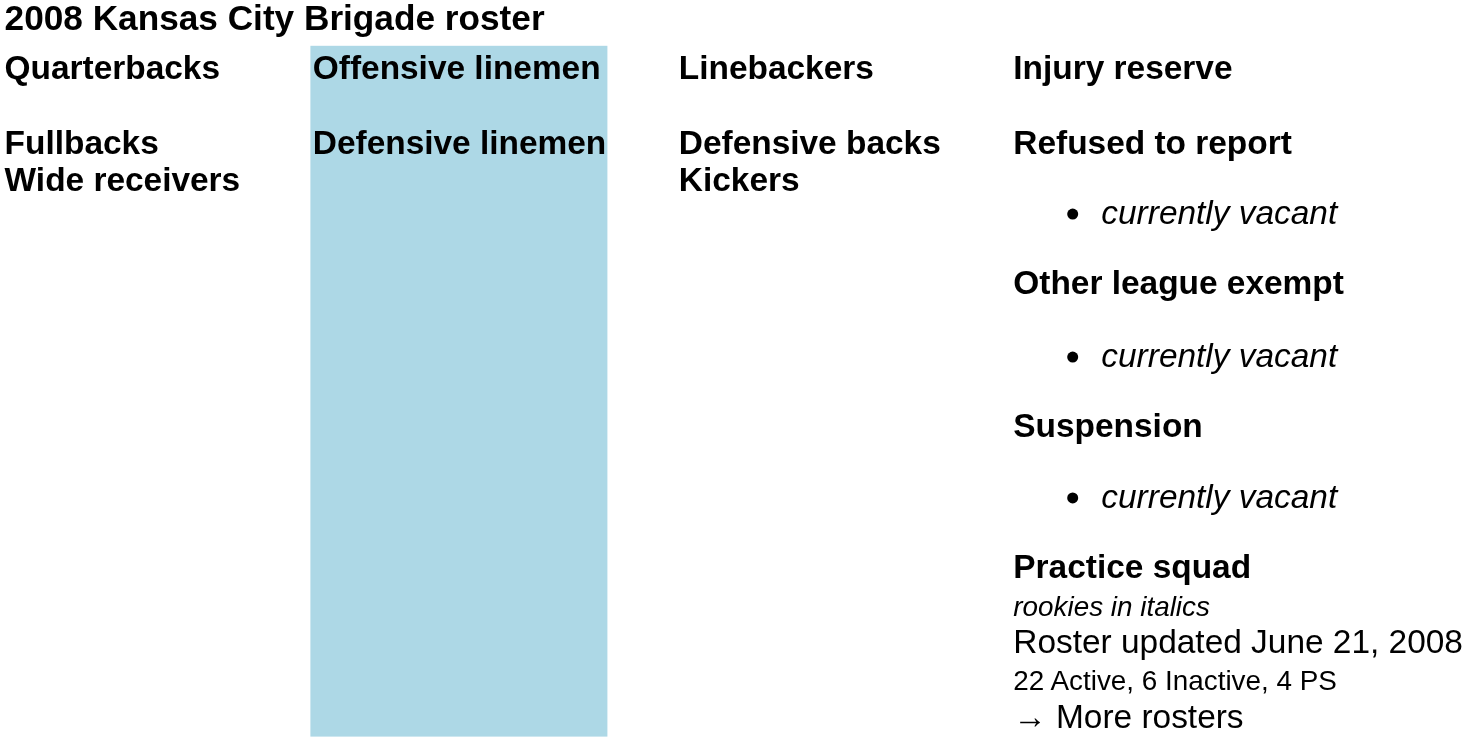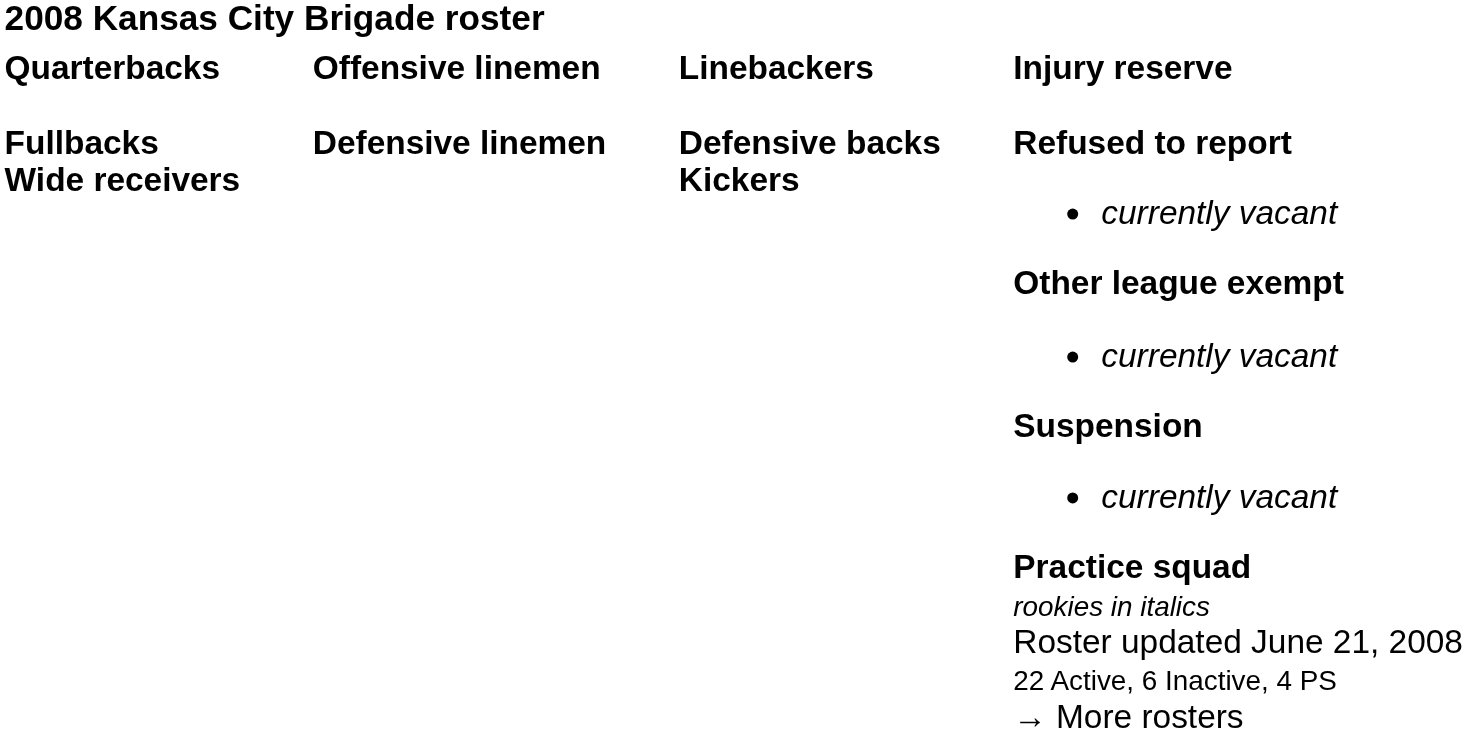(460, 104) lightblue background -> (460, 104) no background
